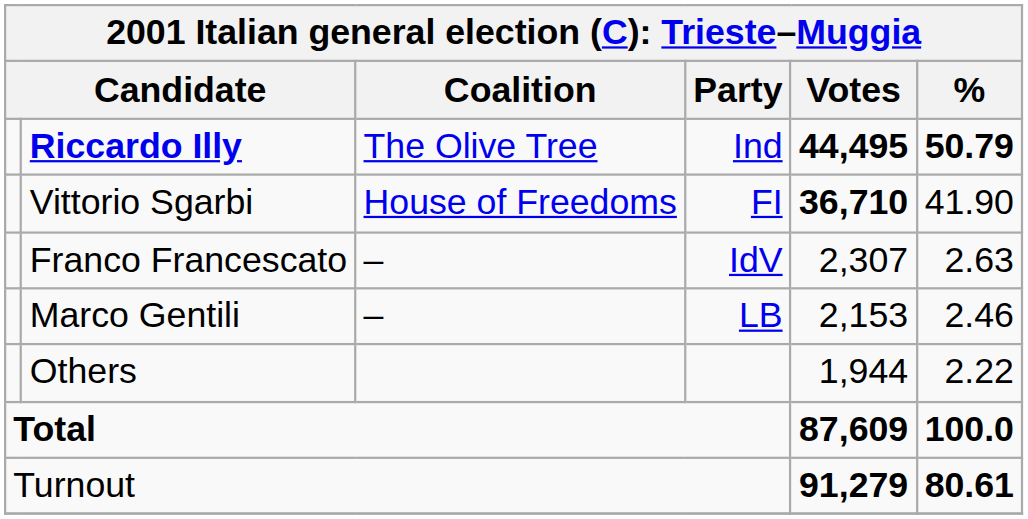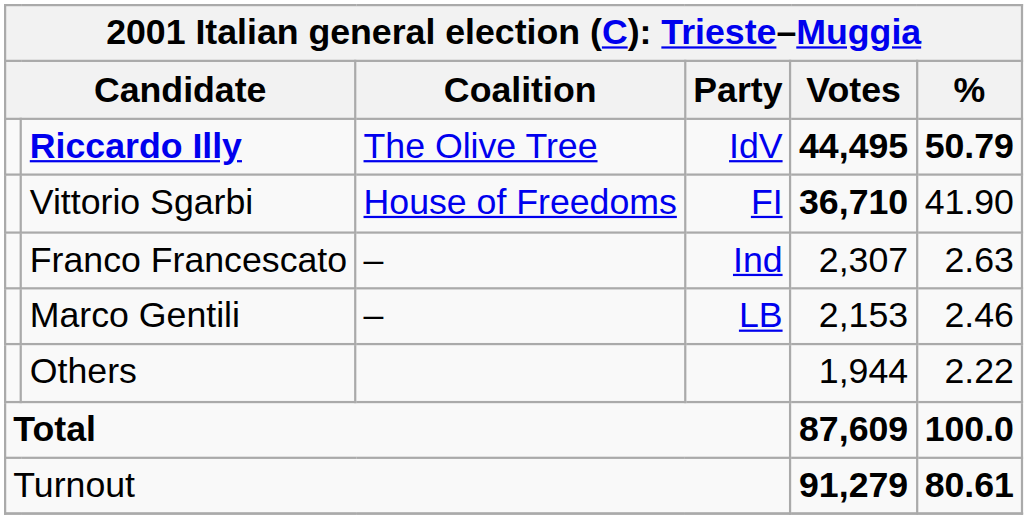(758, 145) Ind -> (756, 145) IdV
(756, 259) IdV -> (758, 259) Ind
